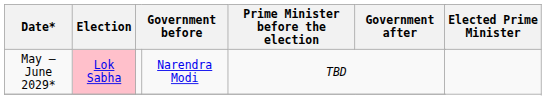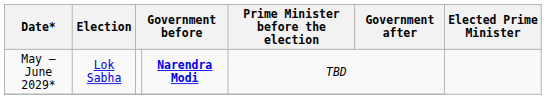(104, 72) pink background -> (104, 72) no background
(185, 72) normal -> (185, 72) bold
